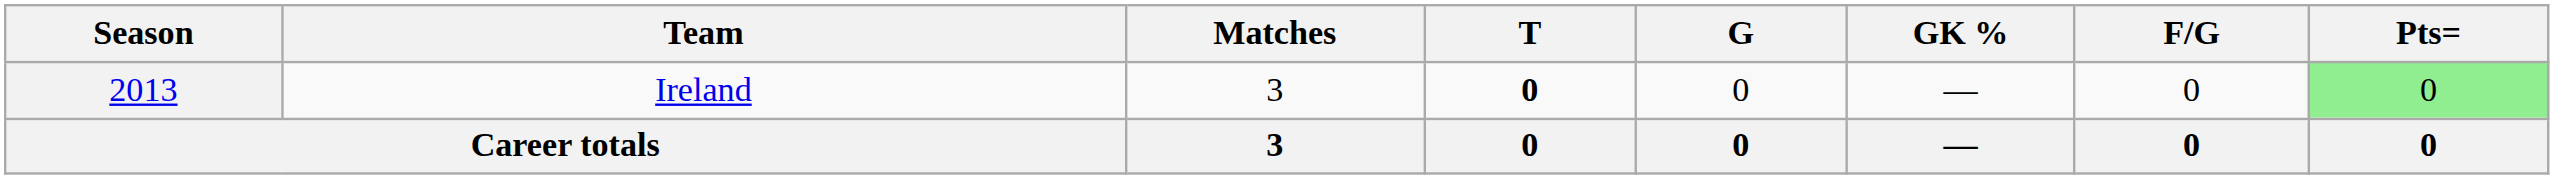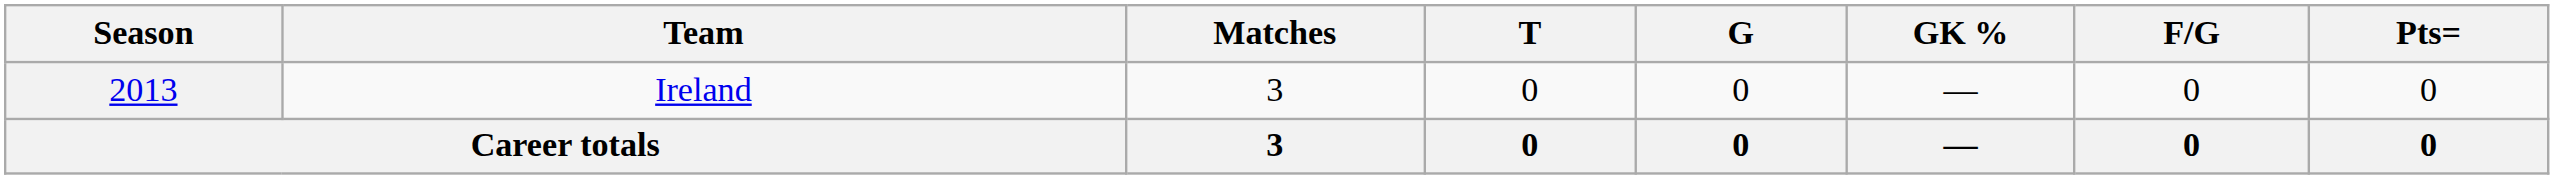(1530, 89) bold -> (1530, 89) normal
(2429, 89) lightgreen background -> (2429, 89) no background
